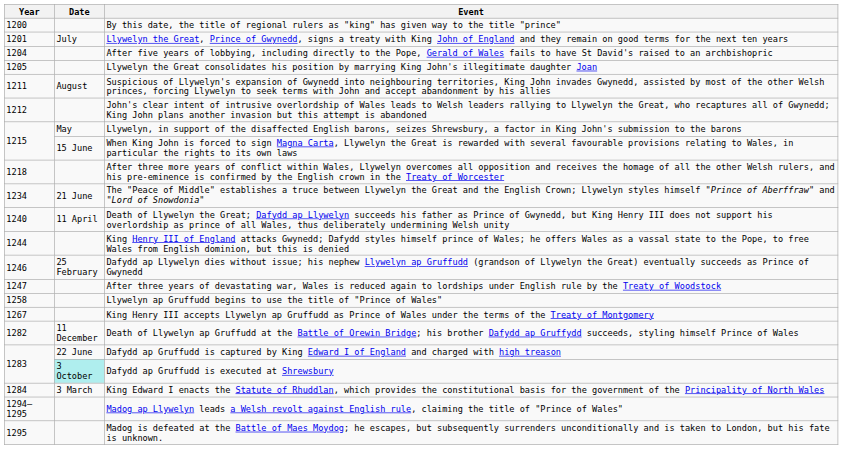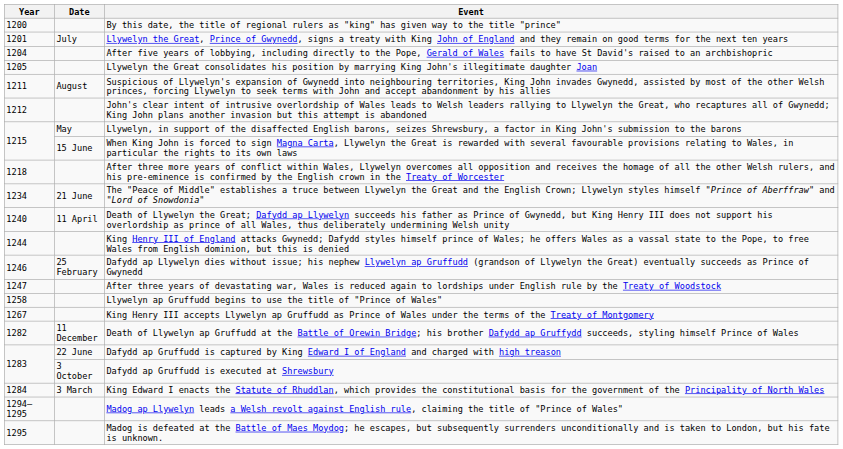(74, 371) paleturquoise background -> (74, 371) no background
